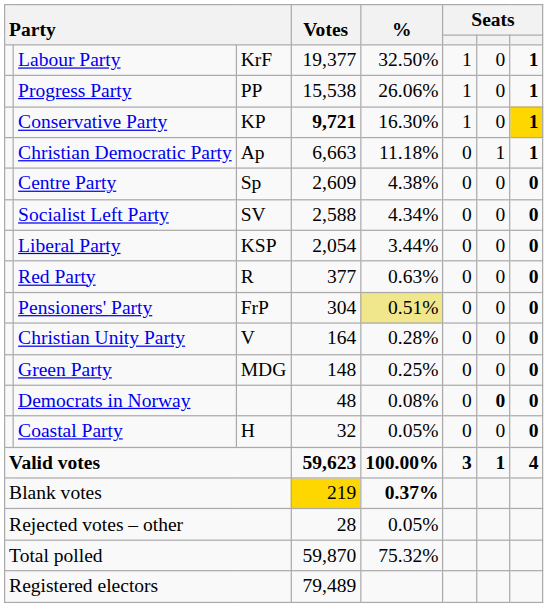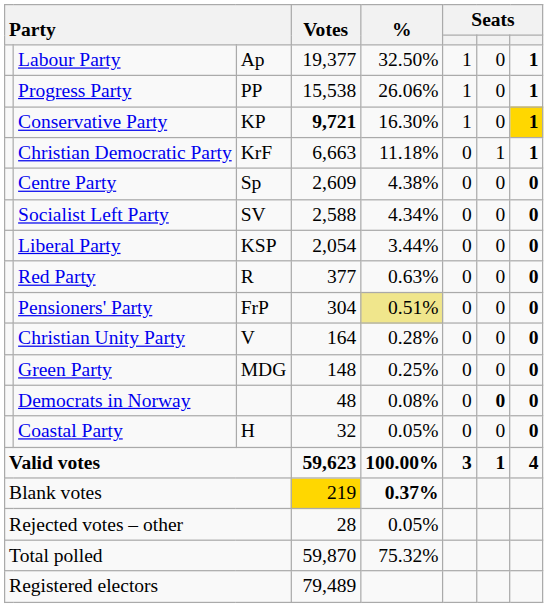(256, 59) KrF -> (253, 59) Ap
(253, 152) Ap -> (256, 152) KrF
